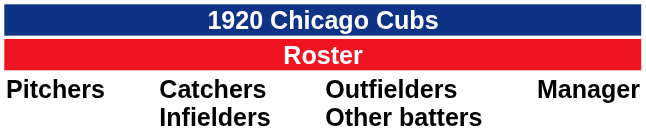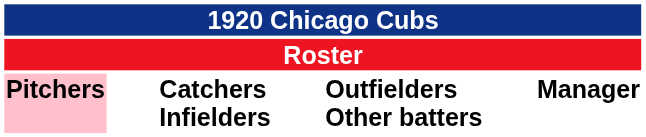(55, 89) no background -> (55, 89) pink background
